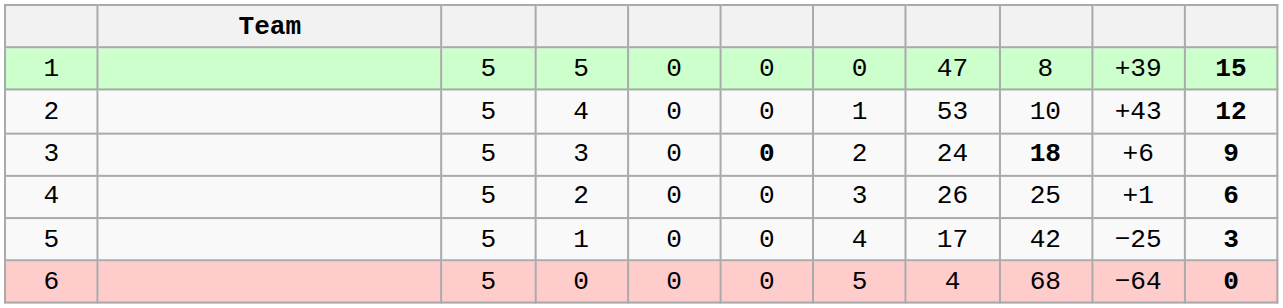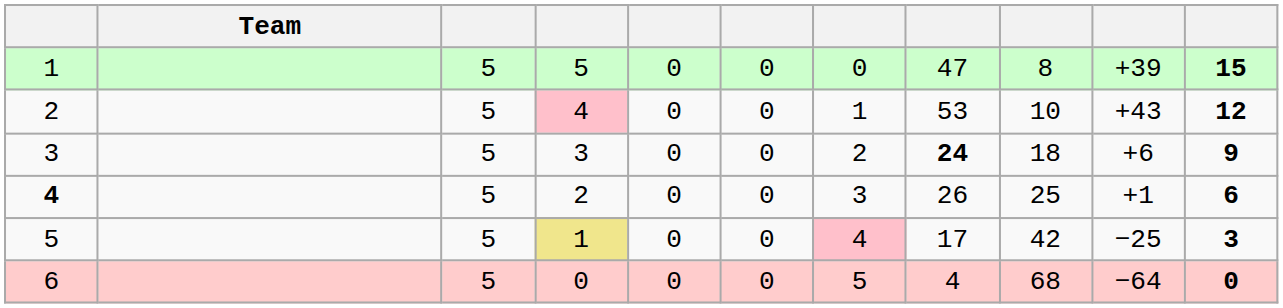(581, 111) no background -> (581, 111) pink background
(767, 154) bold -> (767, 154) normal
(953, 154) normal -> (953, 154) bold
(1045, 154) bold -> (1045, 154) normal
(51, 197) normal -> (51, 197) bold
(581, 239) no background -> (581, 239) khaki background
(860, 239) no background -> (860, 239) pink background
